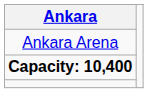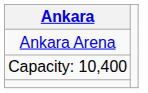(70, 67) bold -> (68, 67) normal
